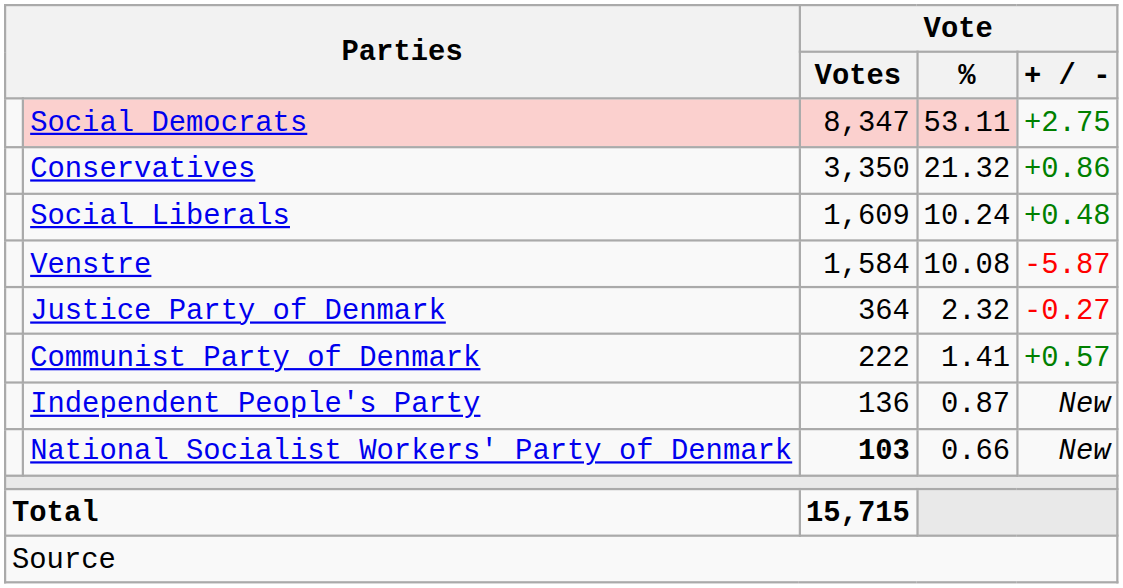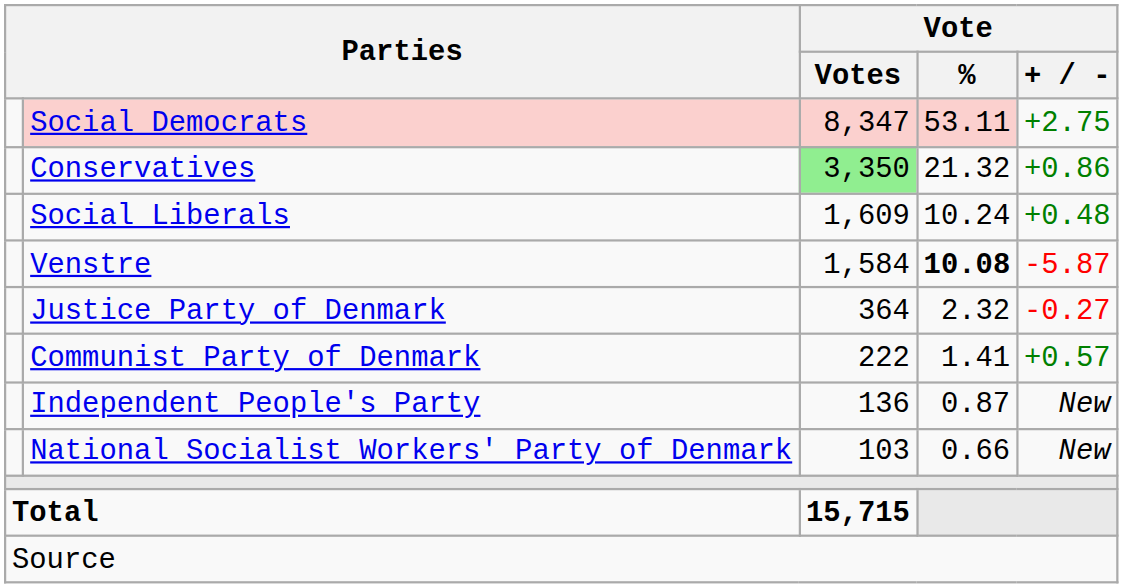(867, 170) no background -> (867, 170) lightgreen background
(967, 264) normal -> (967, 264) bold
(884, 452) bold -> (884, 452) normal
